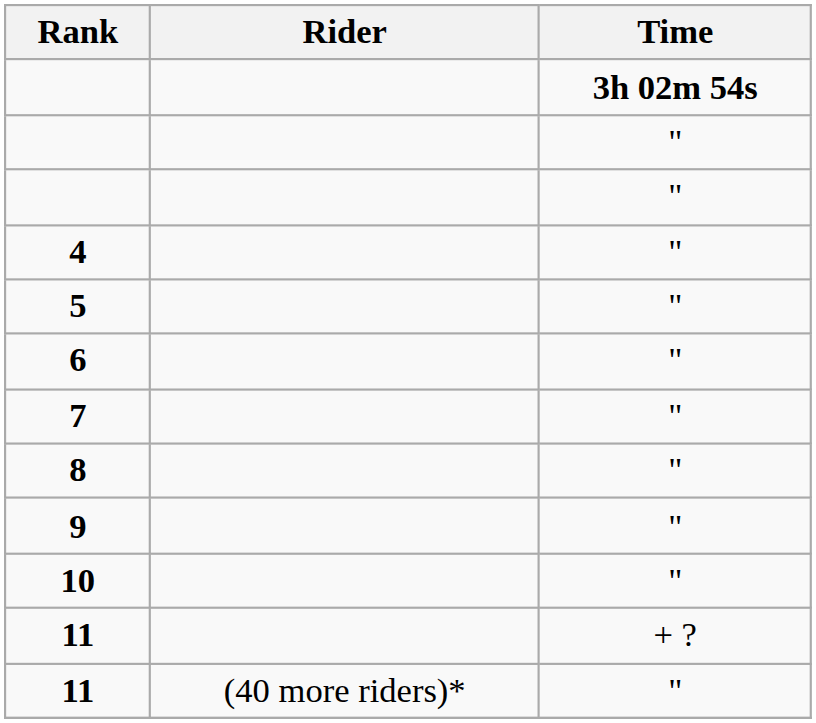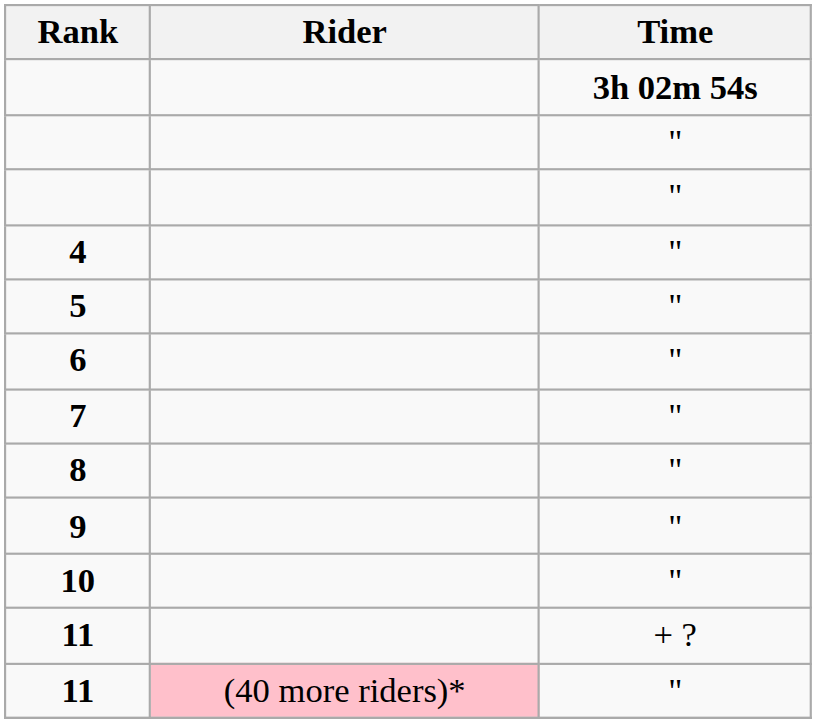(345, 689) no background -> (345, 689) pink background
